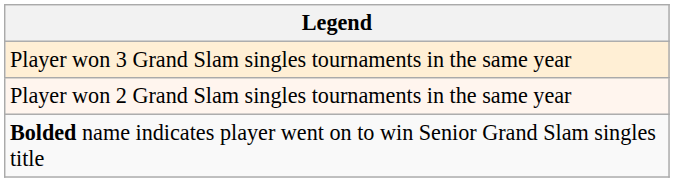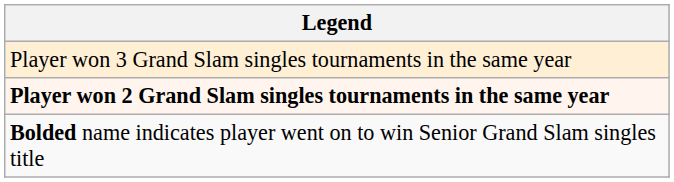(291, 96) normal -> (310, 96) bold
